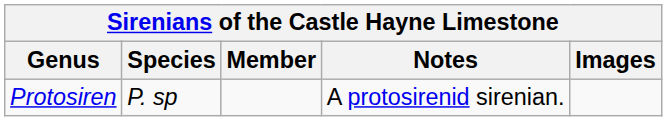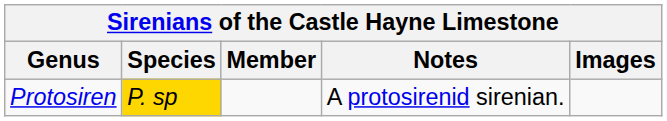(152, 97) no background -> (152, 97) gold background
